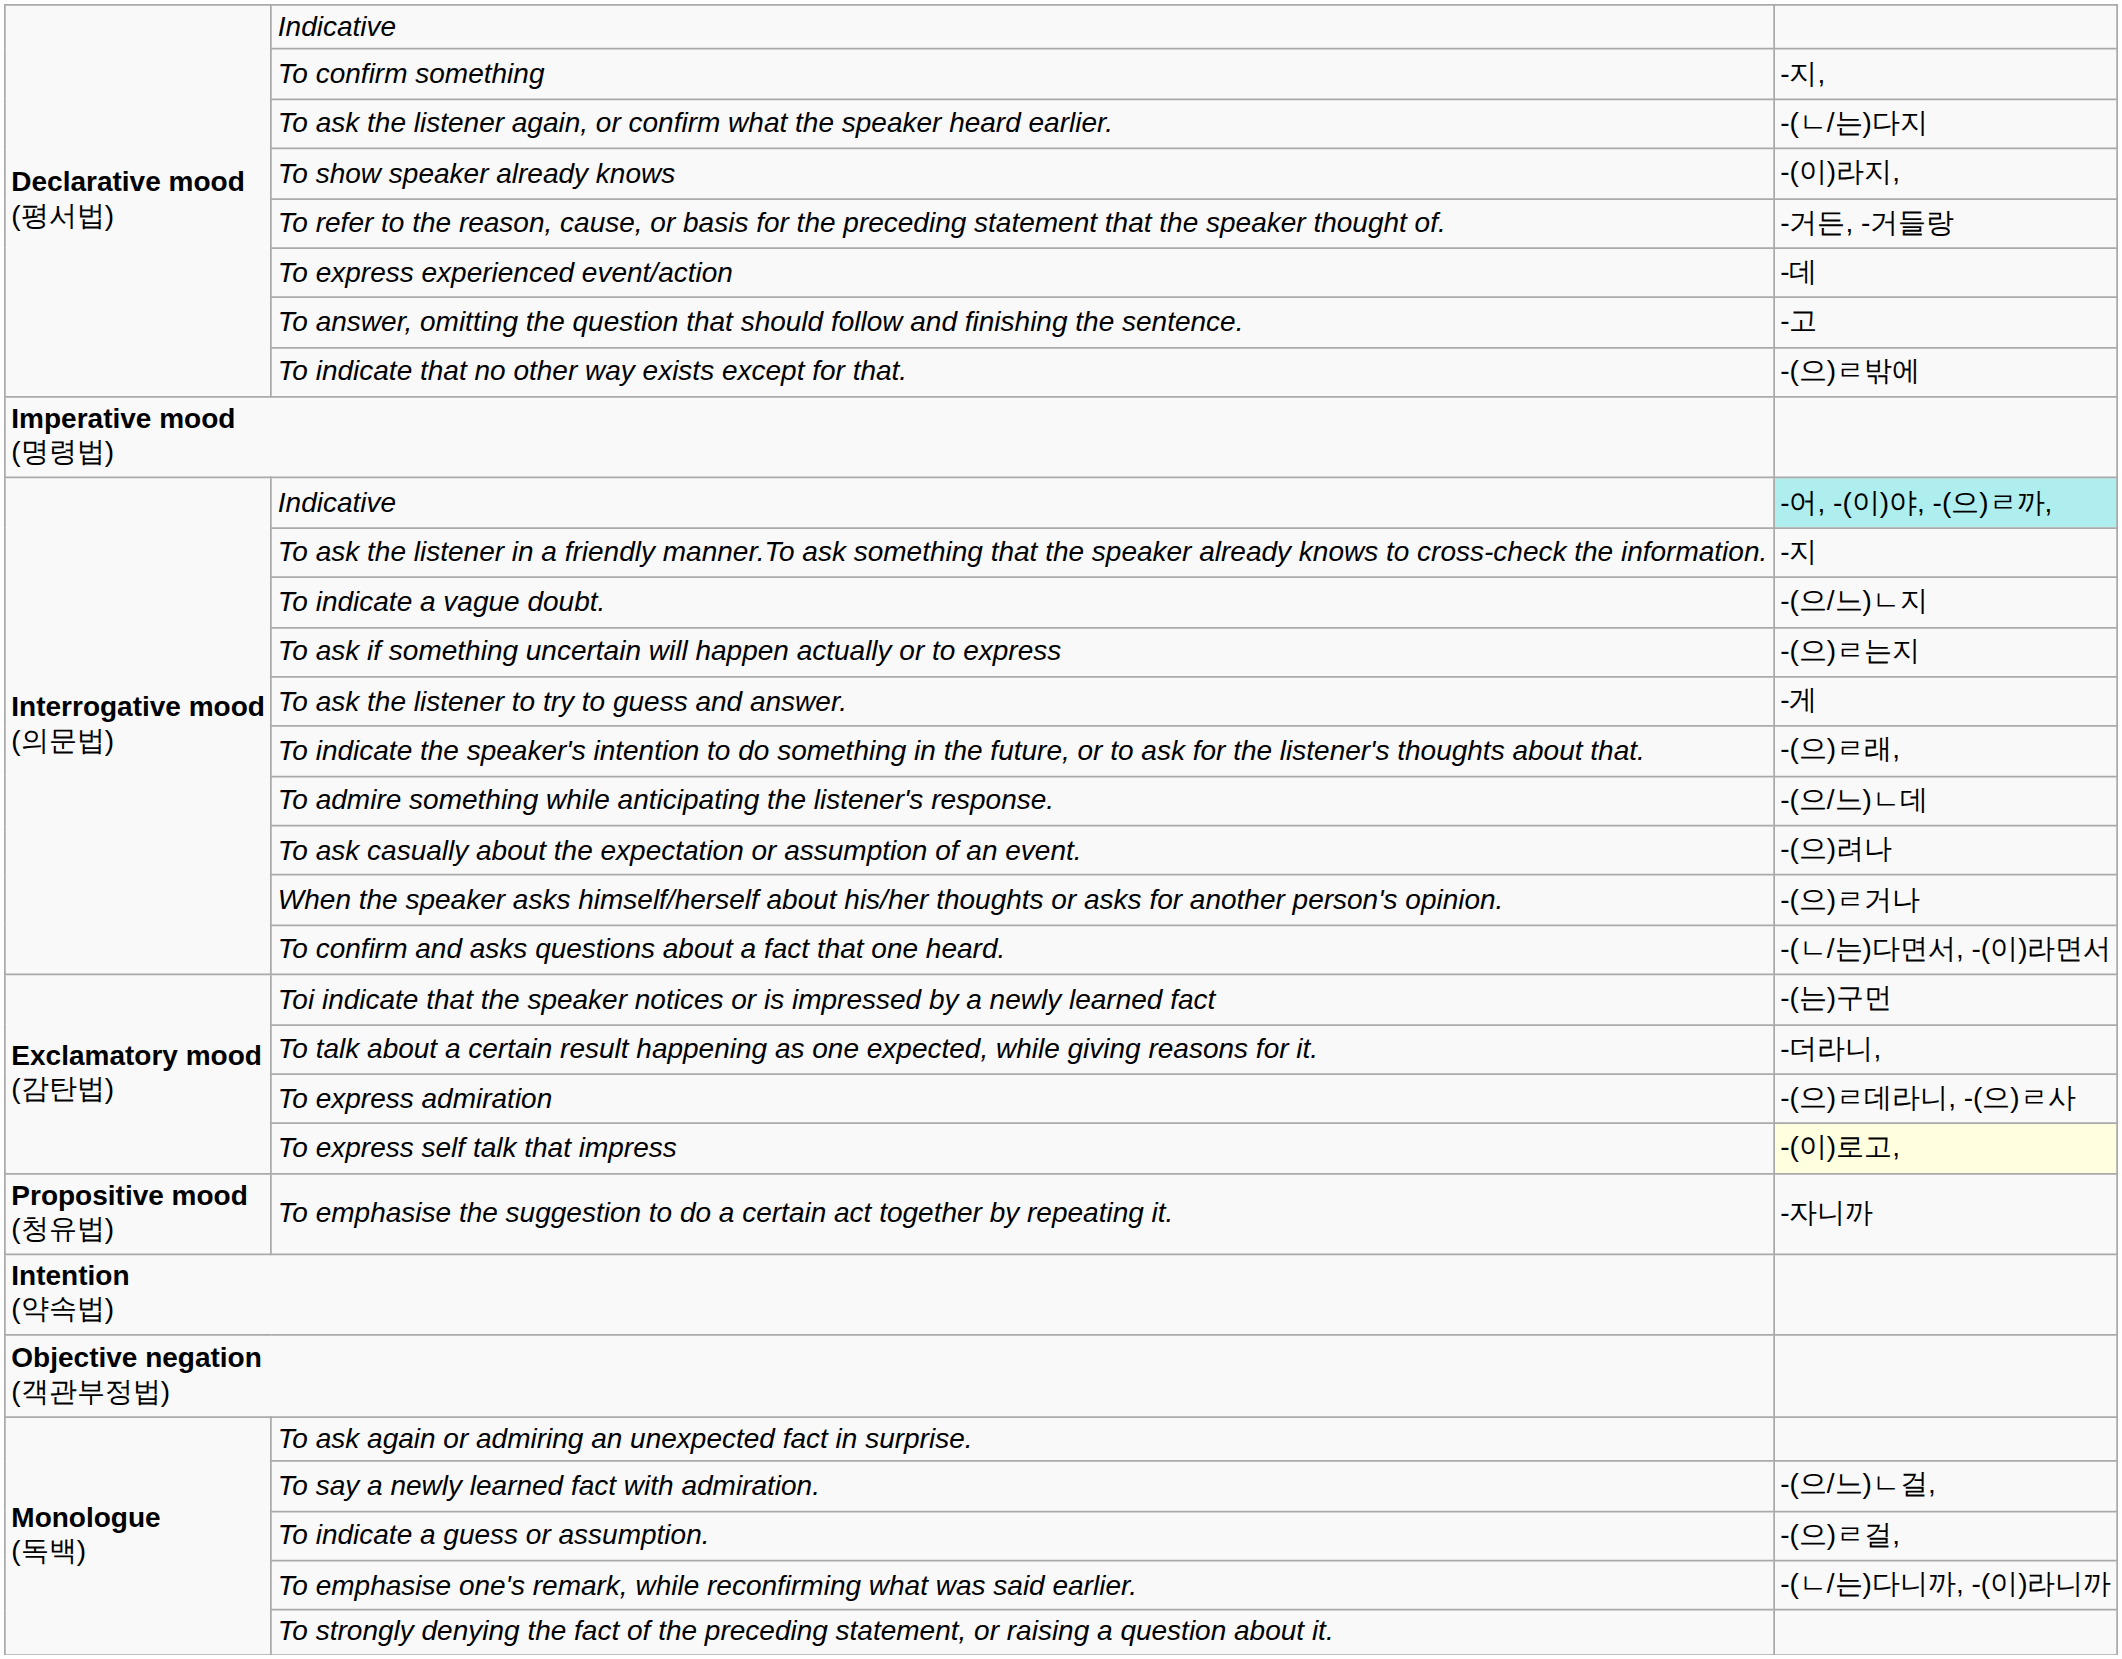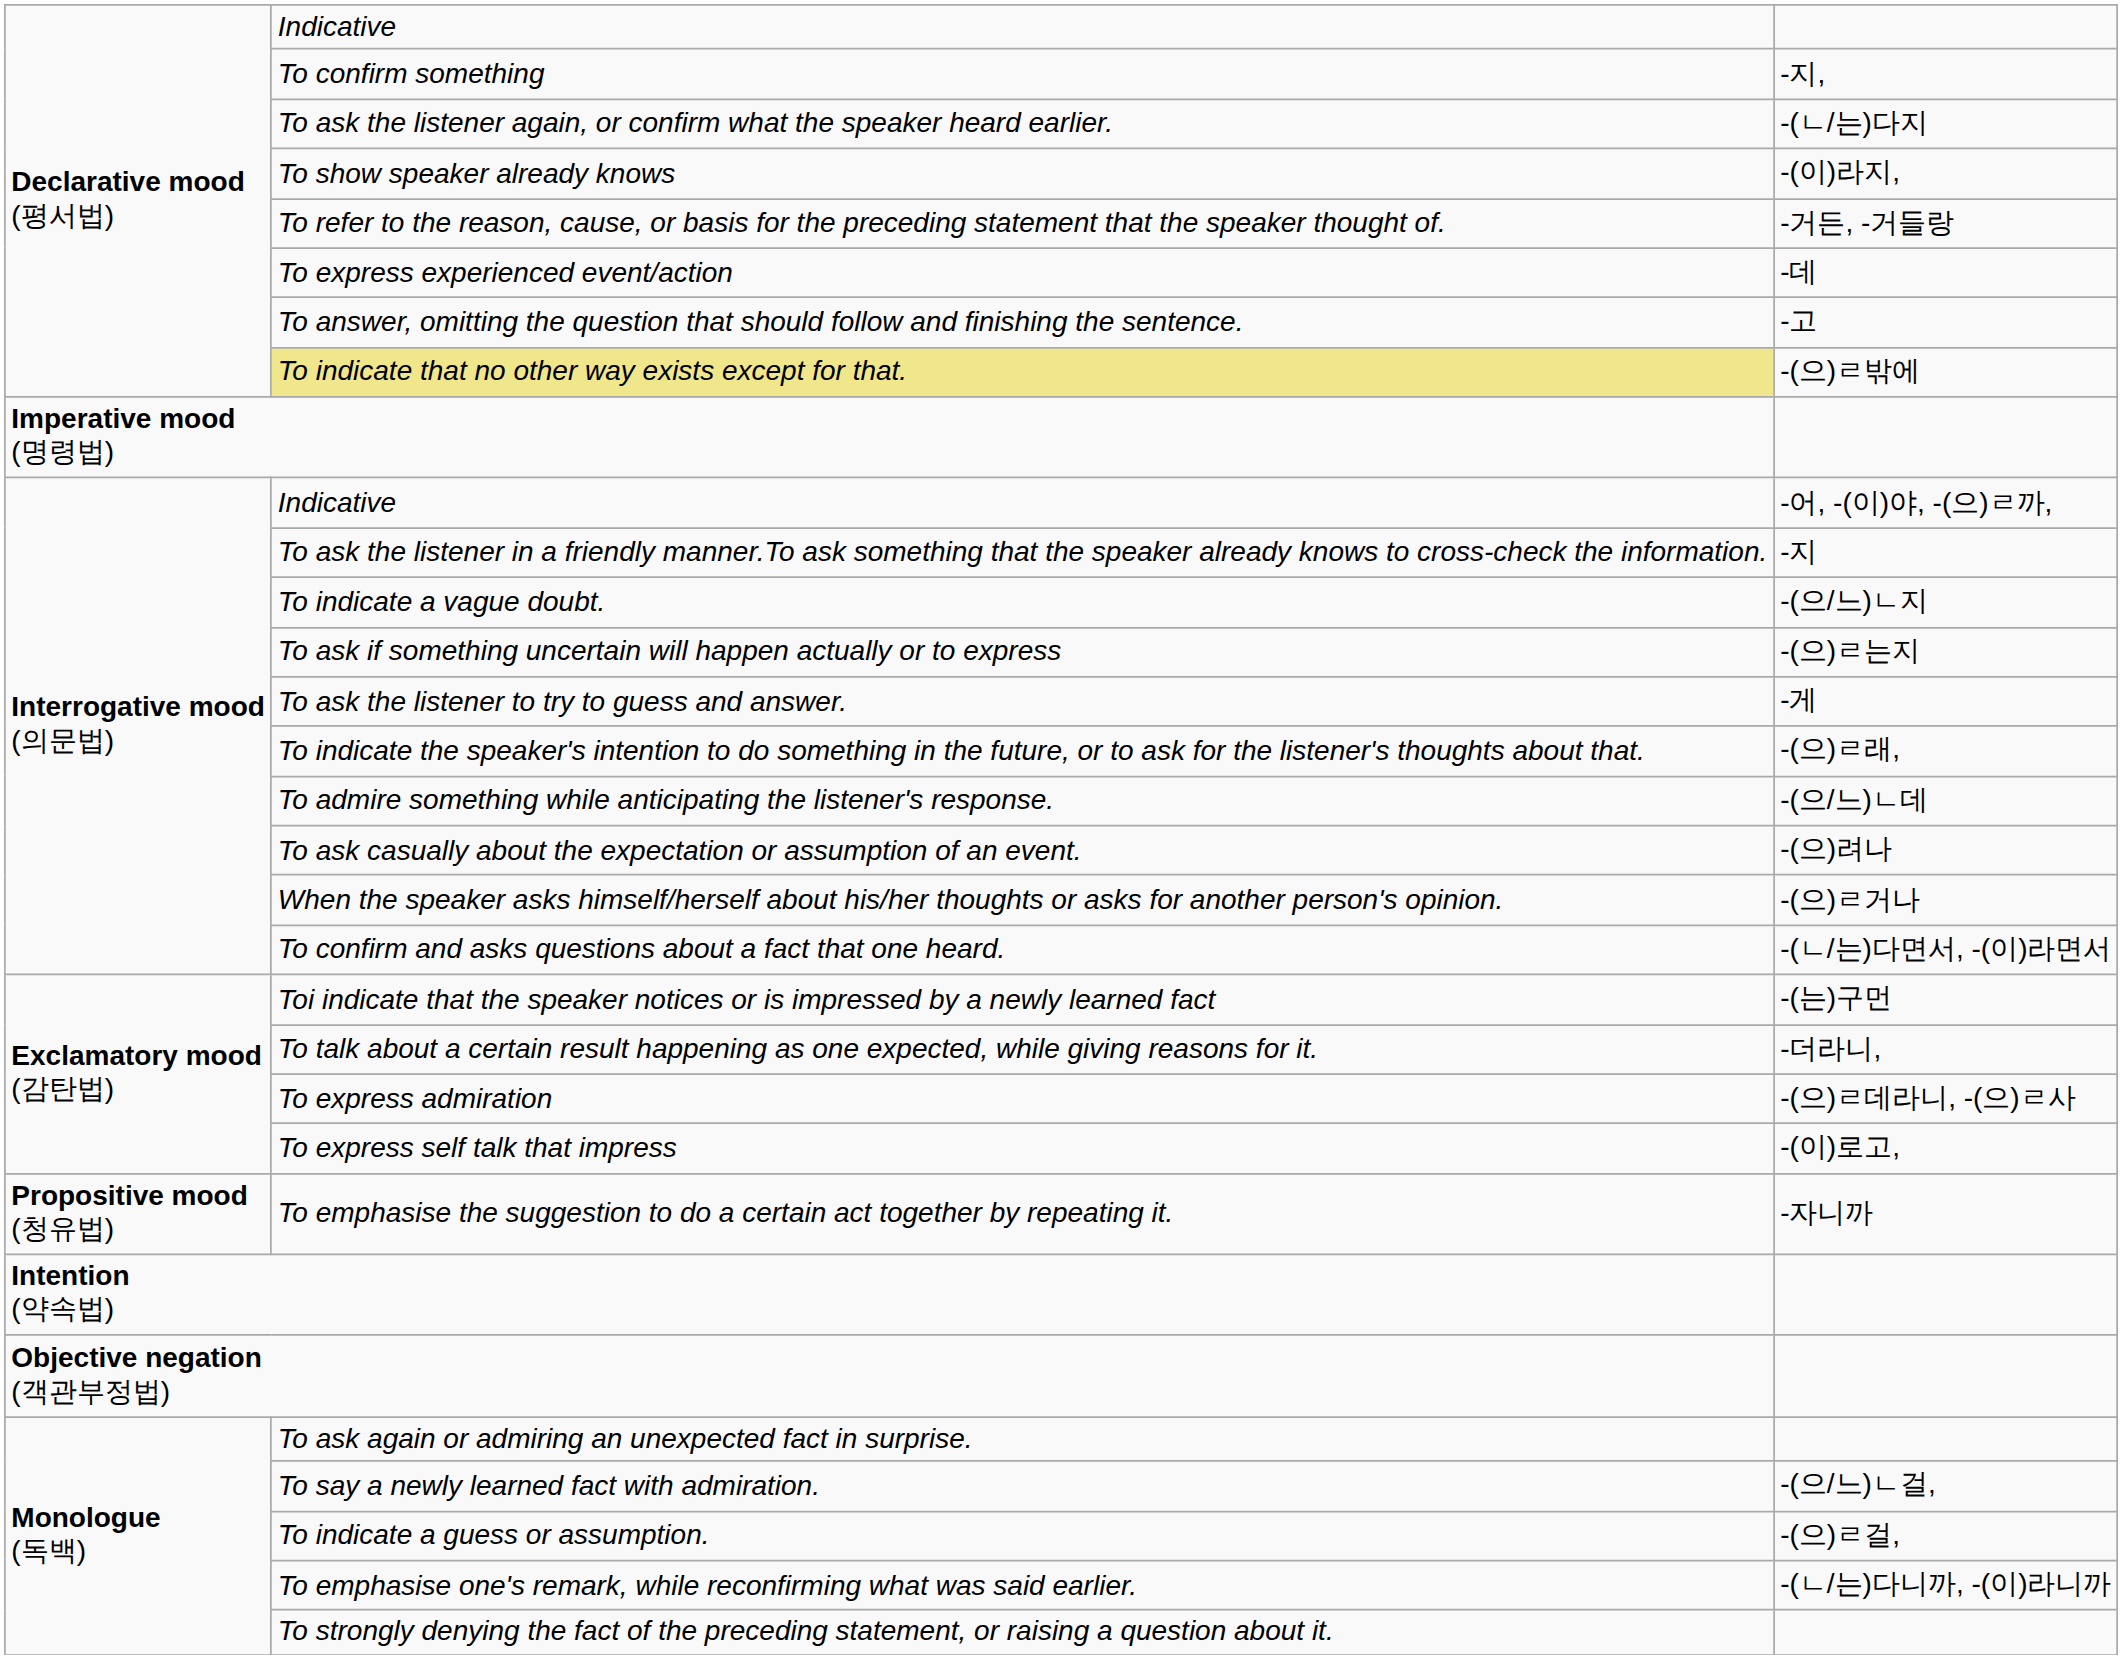(592, 371) no background -> (592, 371) khaki background
(1916, 501) paleturquoise background -> (1916, 501) no background
(1840, 1147) lightyellow background -> (1840, 1147) no background
